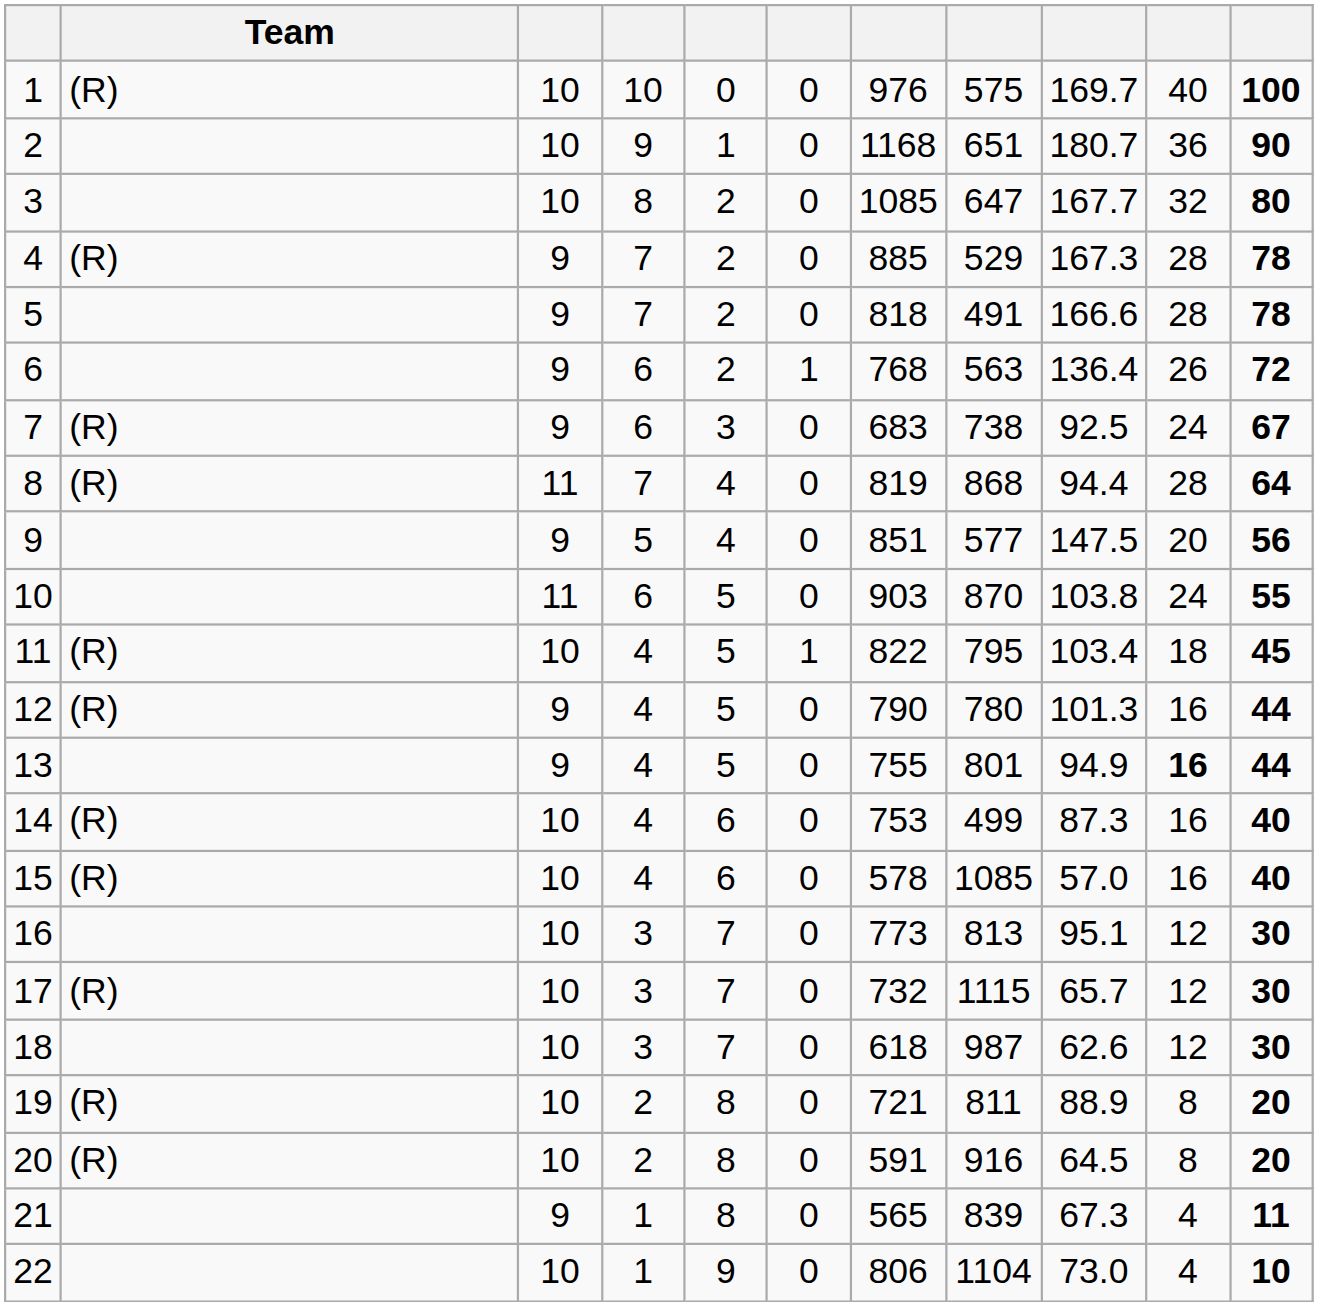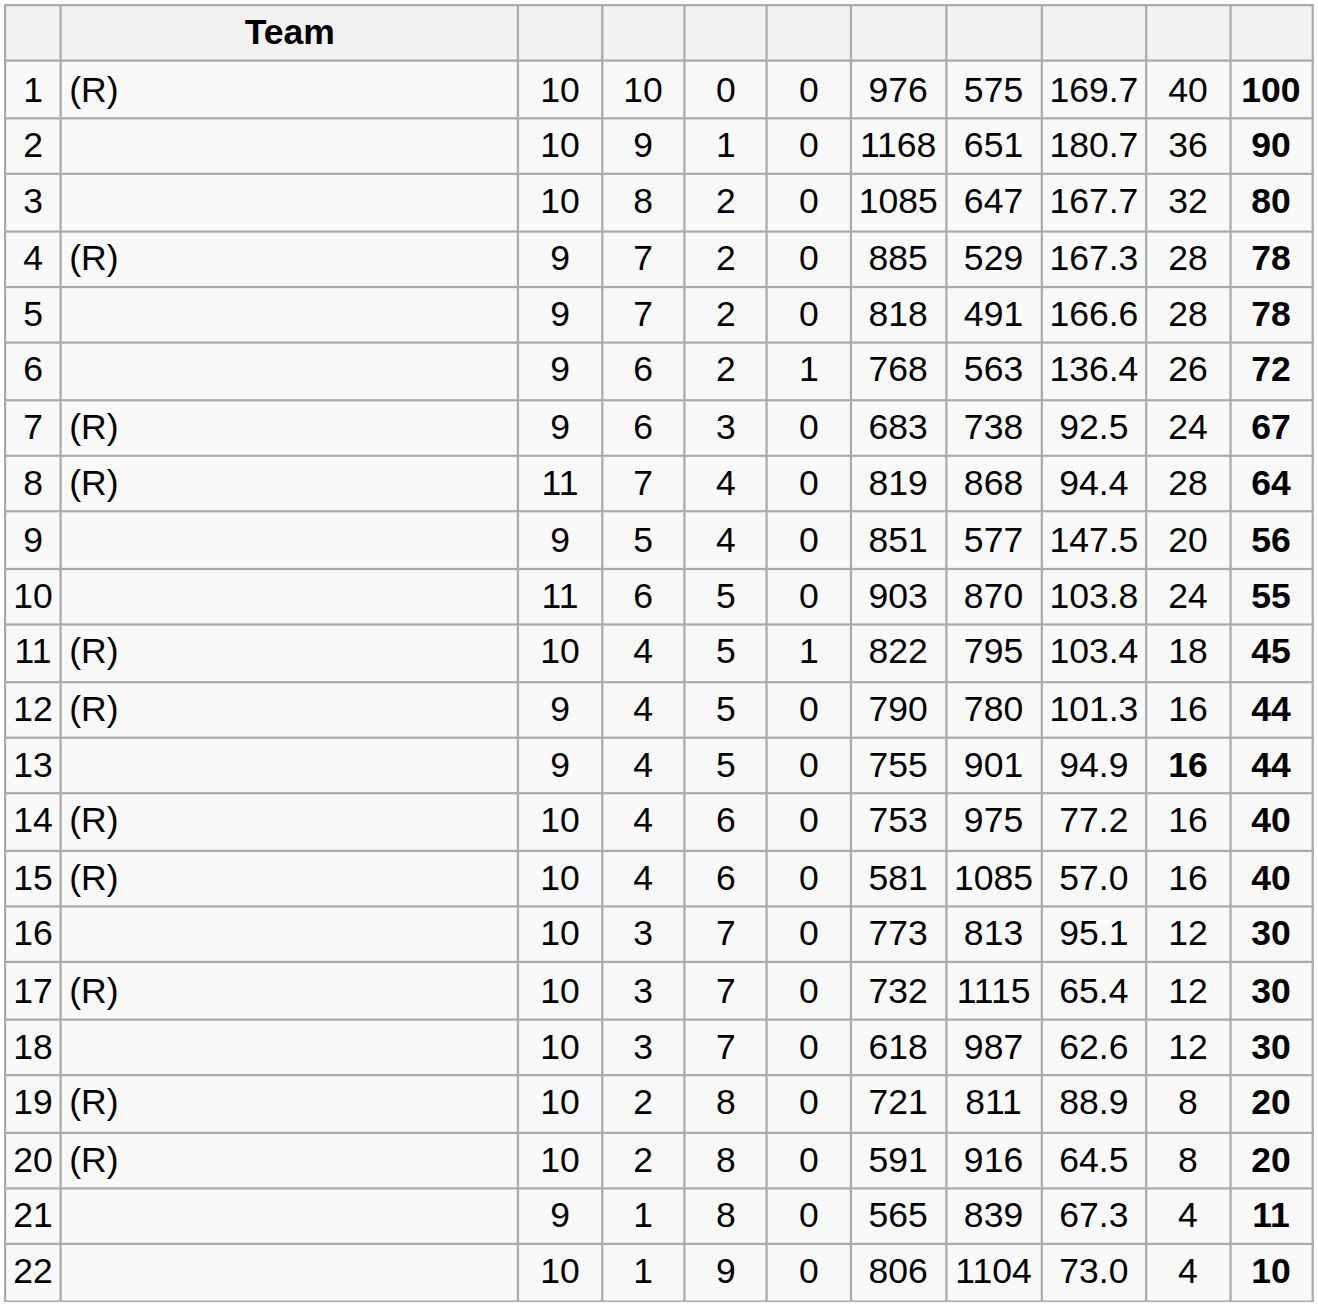(994, 764) 801 -> (994, 764) 901
(994, 821) 499 -> (994, 821) 975
(1094, 821) 87.3 -> (1094, 821) 77.2
(898, 877) 578 -> (898, 877) 581
(1094, 990) 65.7 -> (1094, 990) 65.4
